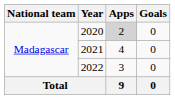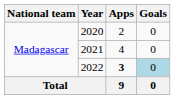(121, 31) lightgrey background -> (121, 31) no background
(121, 67) normal -> (121, 67) bold
(153, 67) no background -> (153, 67) lightblue background
